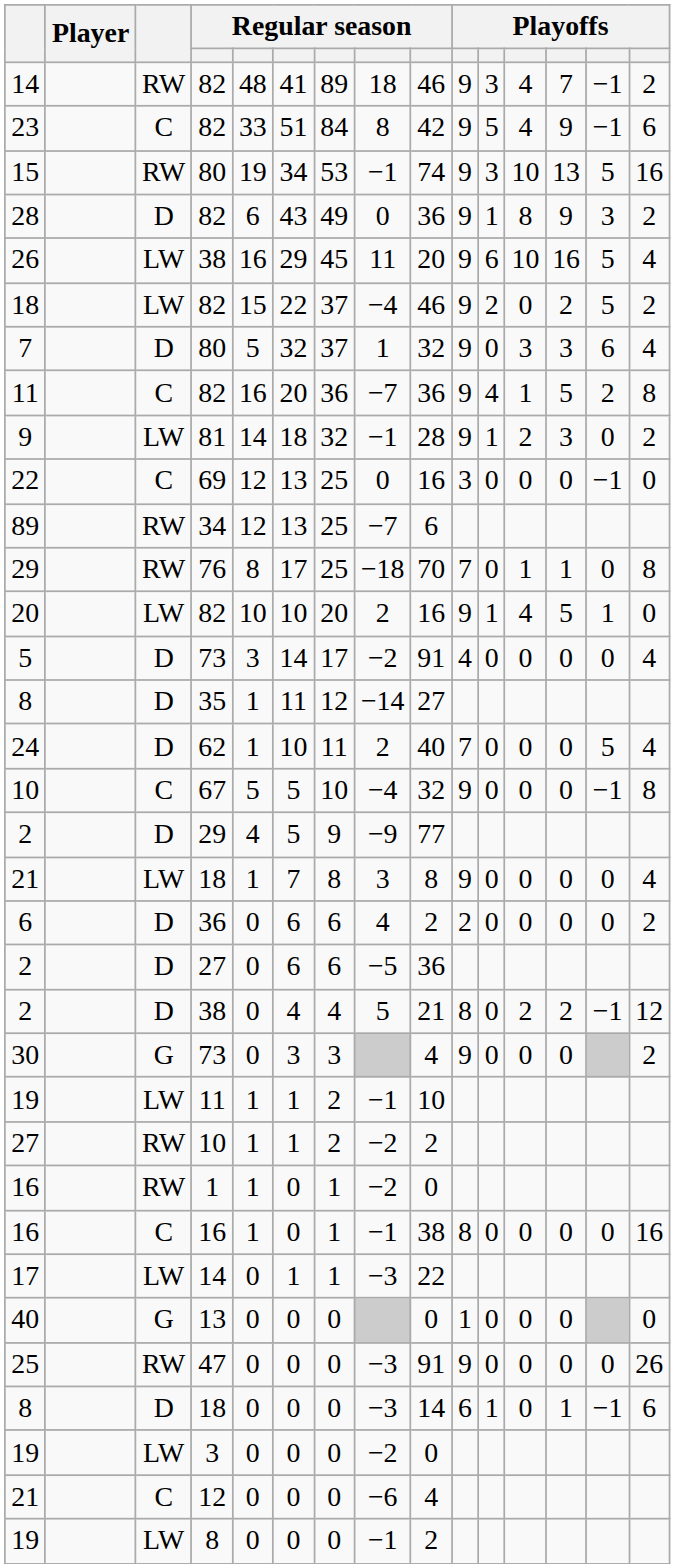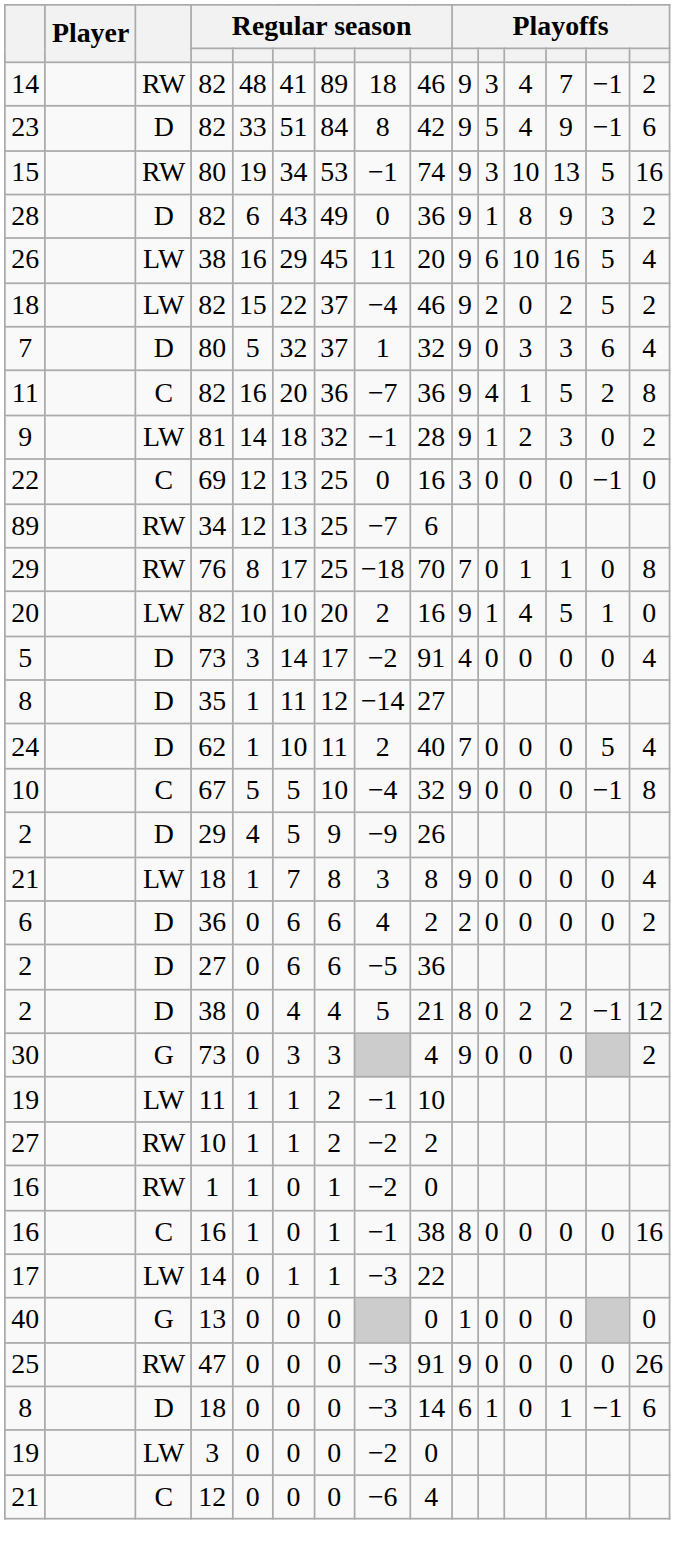(164, 127) C -> (164, 127) D
(431, 834) 77 -> (431, 834) 26
- row: (25, 1540)
